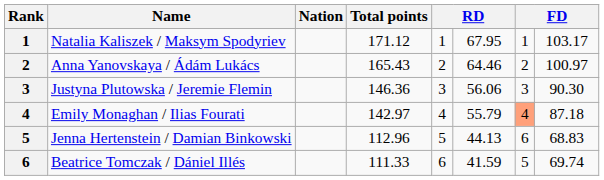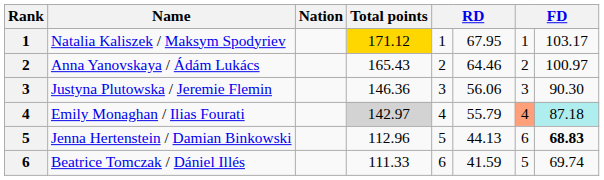(389, 41) no background -> (389, 41) gold background
(389, 114) no background -> (389, 114) lightgrey background
(567, 114) no background -> (567, 114) paleturquoise background
(567, 138) normal -> (567, 138) bold
